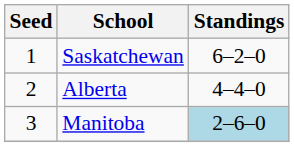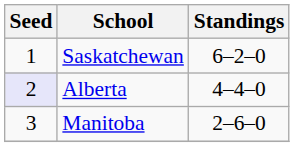(31, 89) no background -> (31, 89) lavender background
(239, 123) lightblue background -> (239, 123) no background
